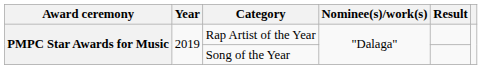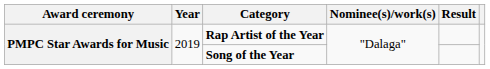(261, 34) normal -> (265, 34) bold
(248, 54) normal -> (250, 54) bold
